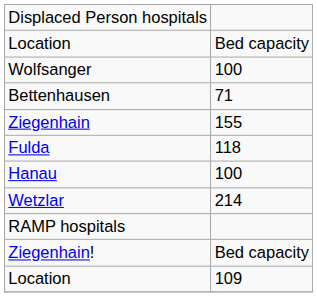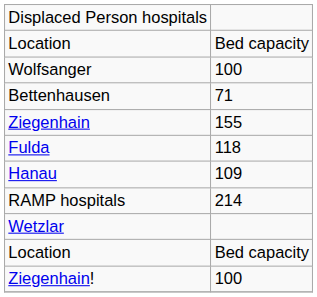(228, 174) 100 -> (228, 174) 109
(36, 200) Wetzlar -> (67, 200) RAMP hospitals
(67, 226) RAMP hospitals -> (36, 226) Wetzlar
(51, 252) Ziegenhain! -> (39, 252) Location
(39, 278) Location -> (51, 278) Ziegenhain!
(228, 278) 109 -> (228, 278) 100
